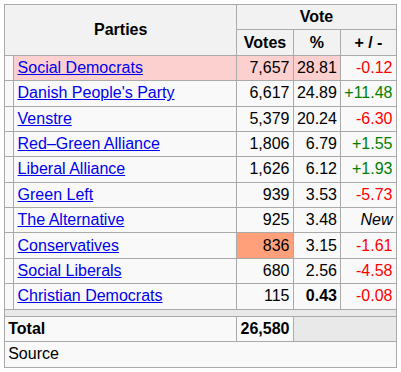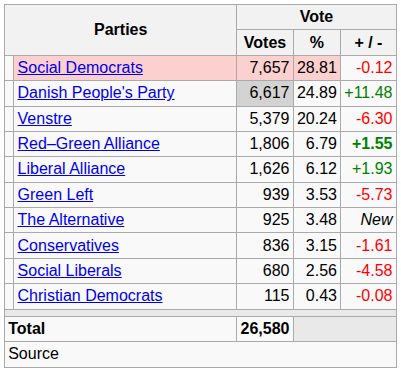(269, 93) no background -> (269, 93) lightgrey background
(372, 144) normal -> (372, 144) bold
(276, 245) lightsalmon background -> (276, 245) no background
(321, 296) bold -> (321, 296) normal
